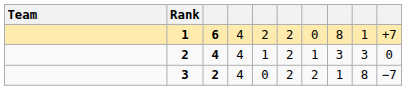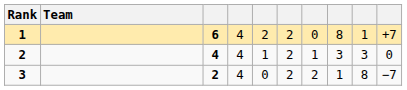columns swapped: (185, 15) <-> (22, 15)
